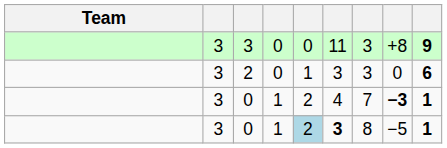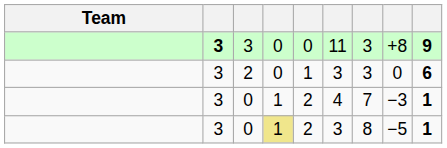(218, 45) normal -> (218, 45) bold
(397, 101) bold -> (397, 101) normal
(278, 128) no background -> (278, 128) khaki background
(308, 128) lightblue background -> (308, 128) no background
(338, 128) bold -> (338, 128) normal
